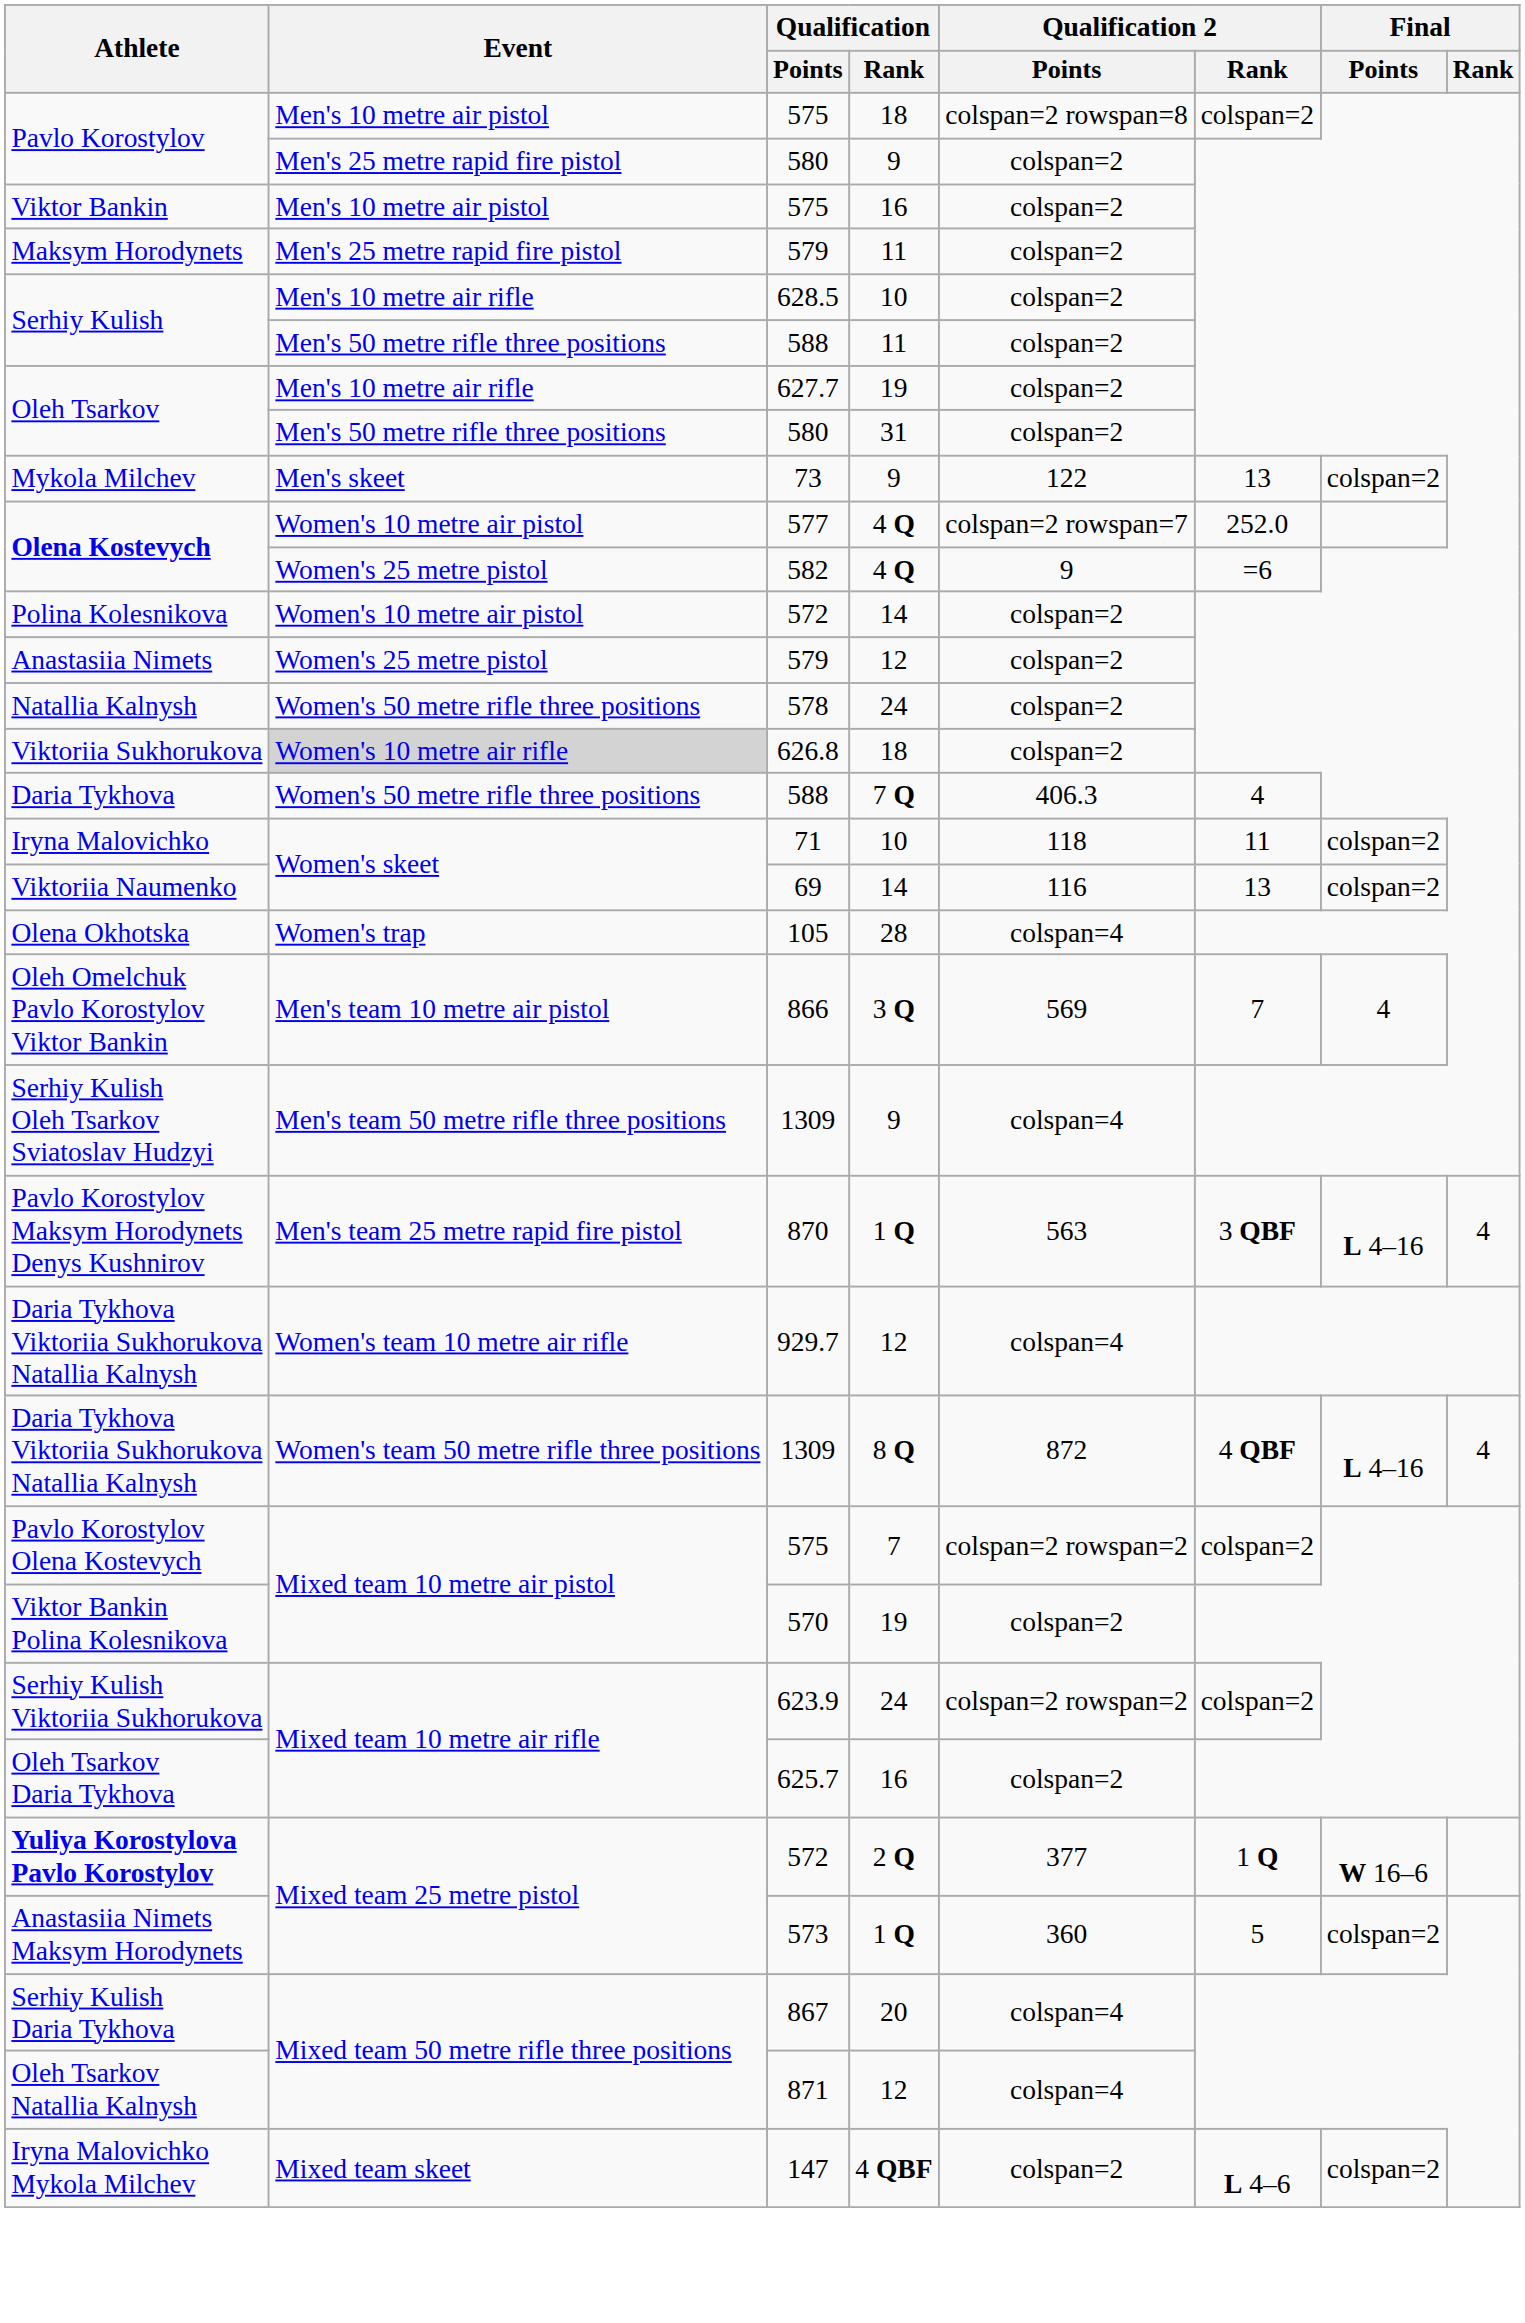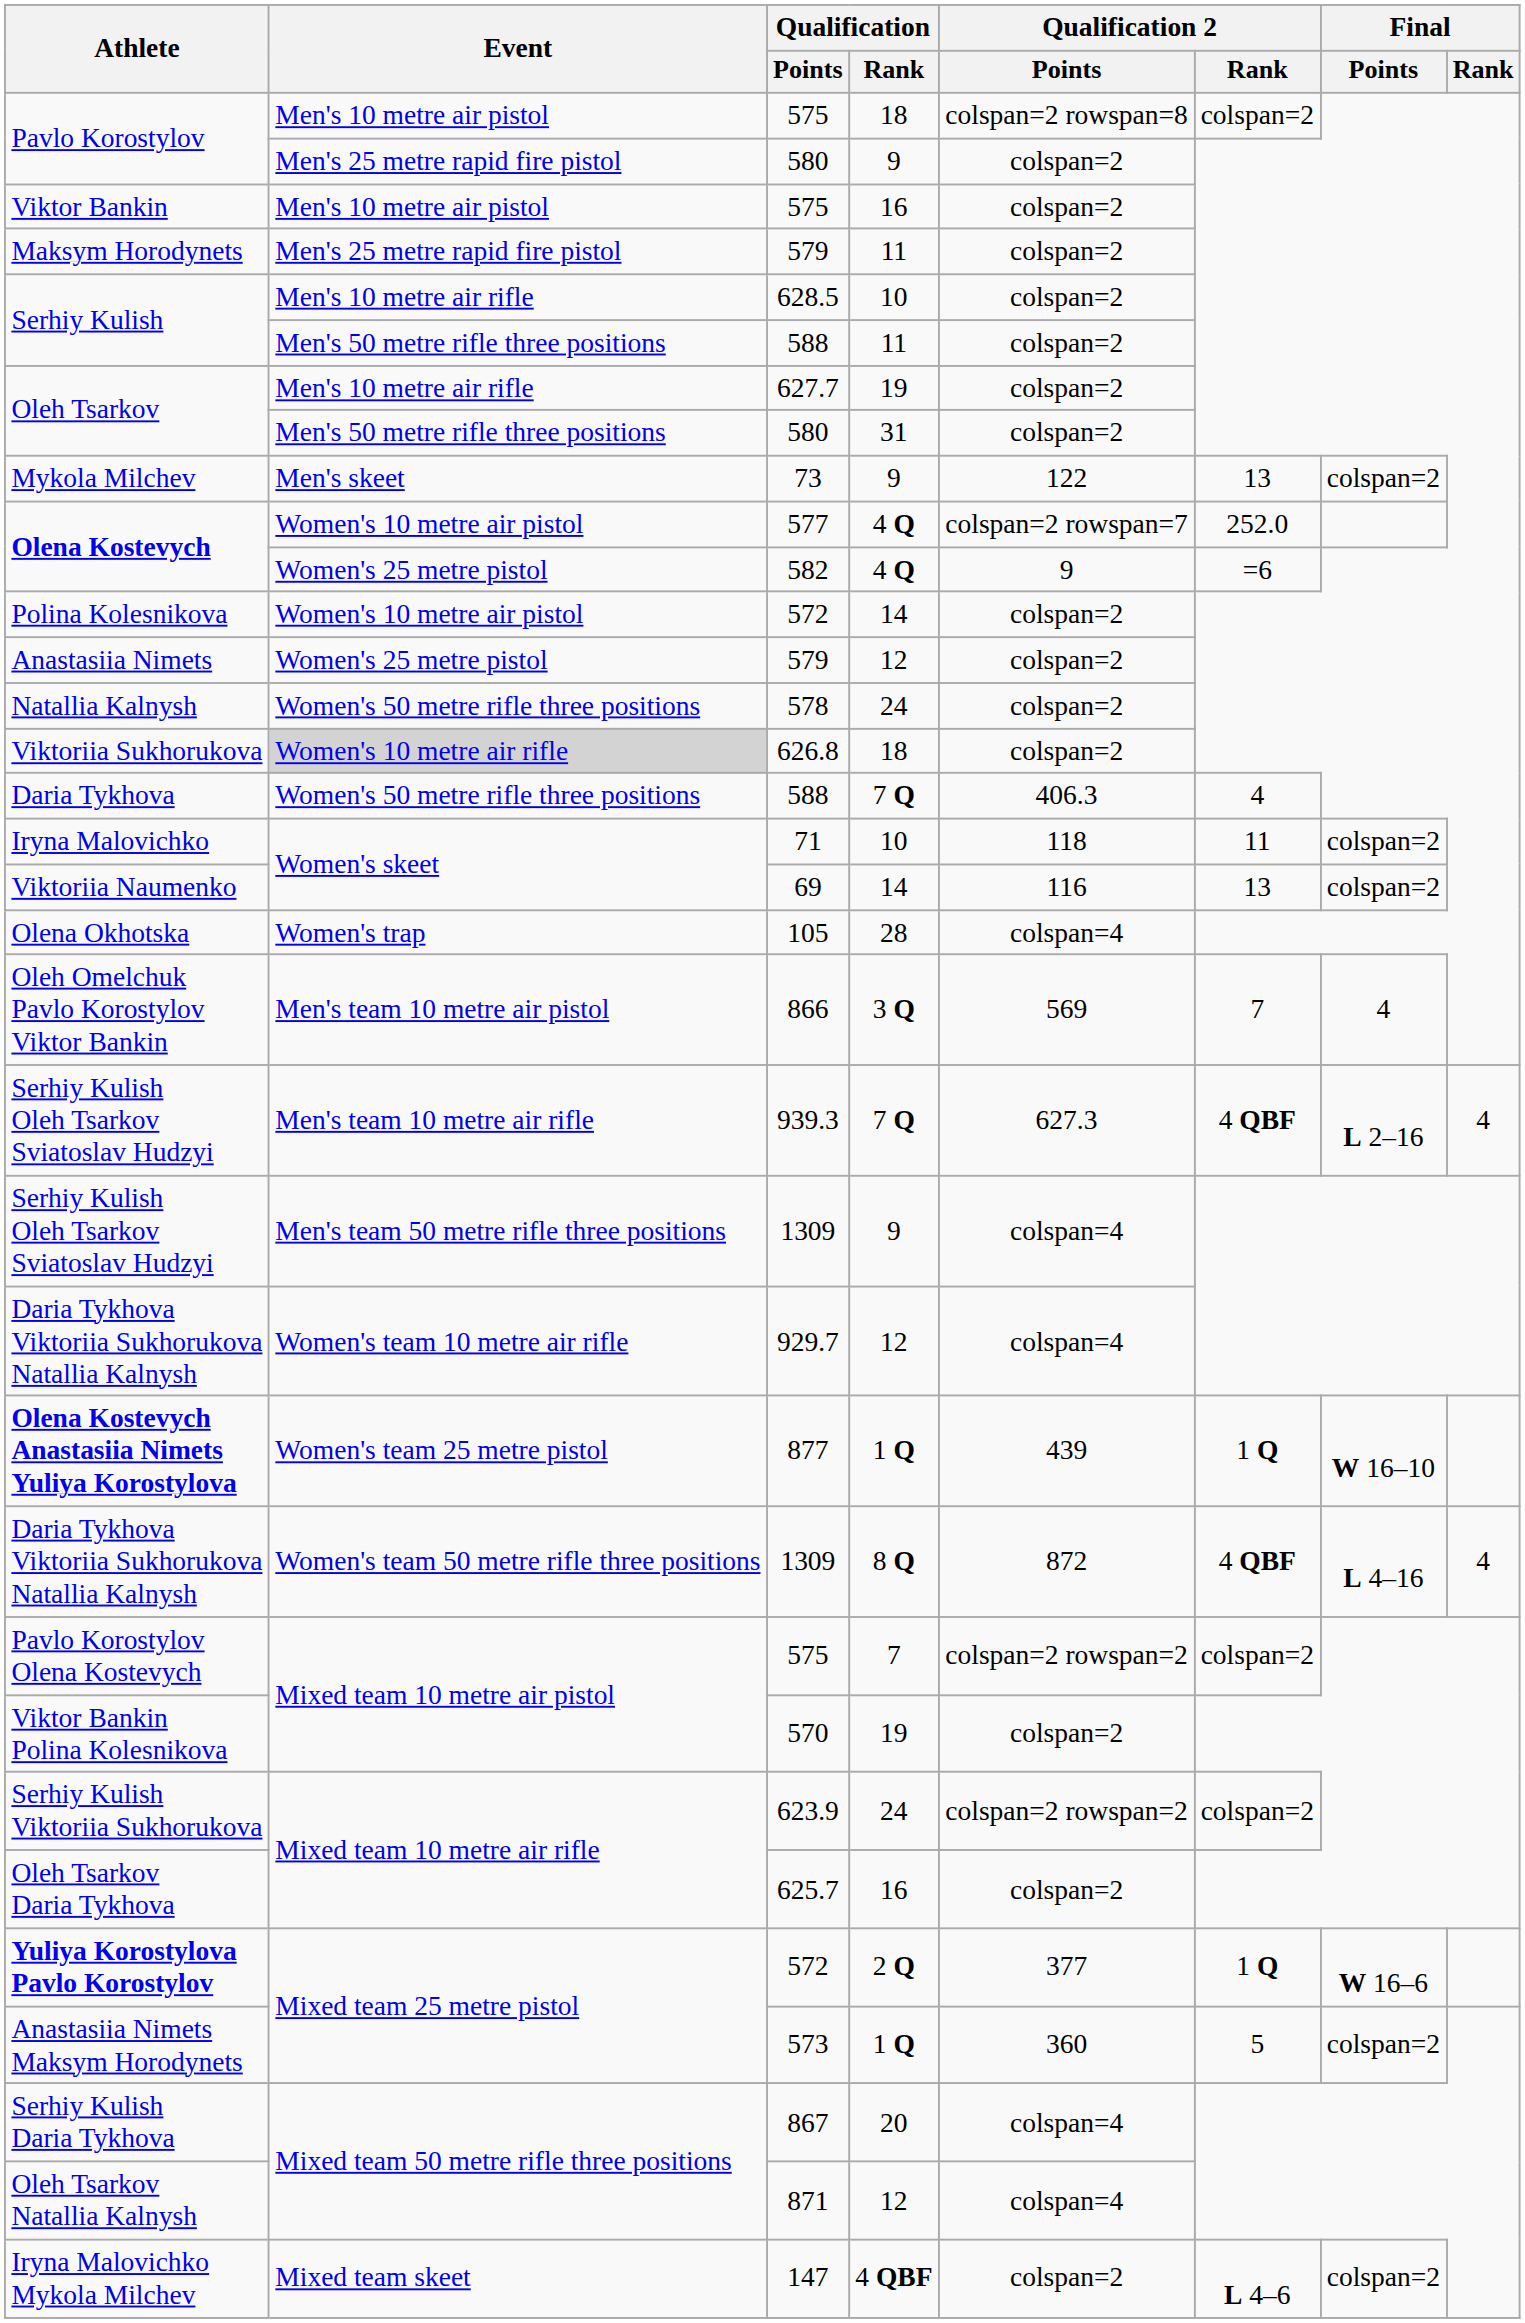+ row: (113, 1120)
- row: (127, 1230)
+ row: (124, 1451)
